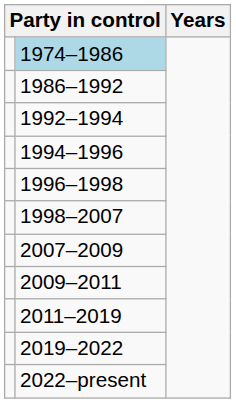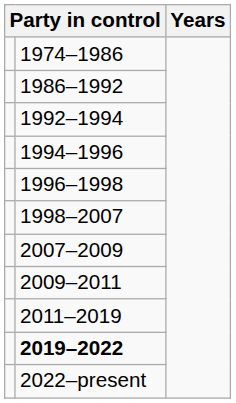(72, 53) lightblue background -> (72, 53) no background
(72, 348) normal -> (72, 348) bold
